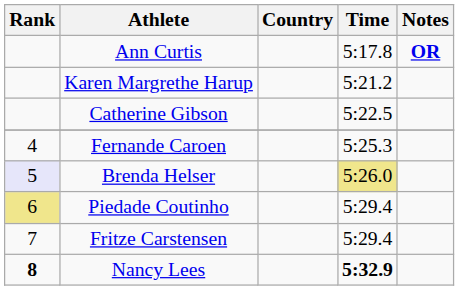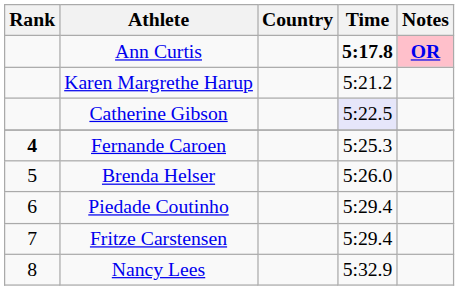(368, 51) normal -> (368, 51) bold
(426, 51) no background -> (426, 51) pink background
(368, 113) no background -> (368, 113) lavender background
(32, 144) normal -> (32, 144) bold
(32, 176) lavender background -> (32, 176) no background
(368, 176) khaki background -> (368, 176) no background
(32, 207) khaki background -> (32, 207) no background
(32, 269) bold -> (32, 269) normal
(368, 269) bold -> (368, 269) normal
